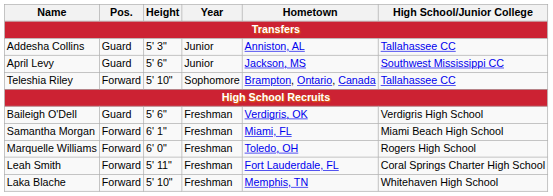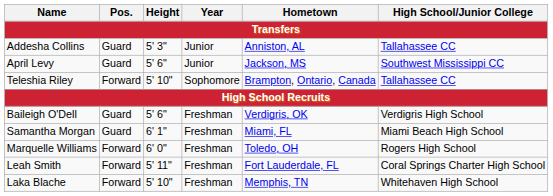(121, 132) Forward -> (117, 132) Guard
